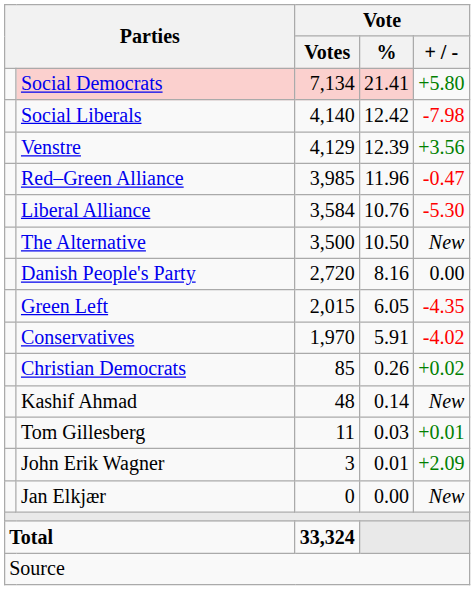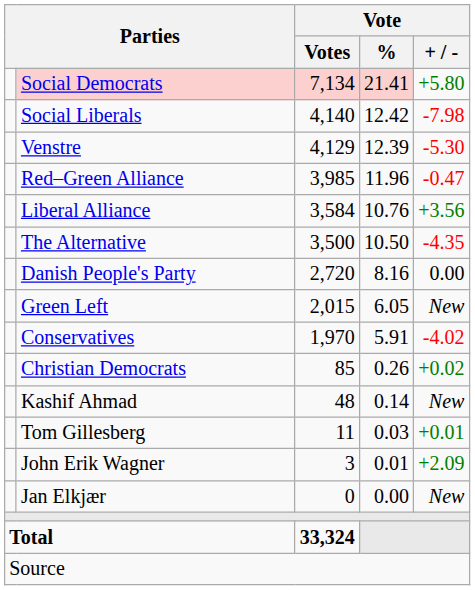(441, 147) +3.56 -> (444, 147) -5.30
(444, 210) -5.30 -> (441, 210) +3.56
(447, 242) New -> (444, 242) -4.35
(444, 305) -4.35 -> (447, 305) New
